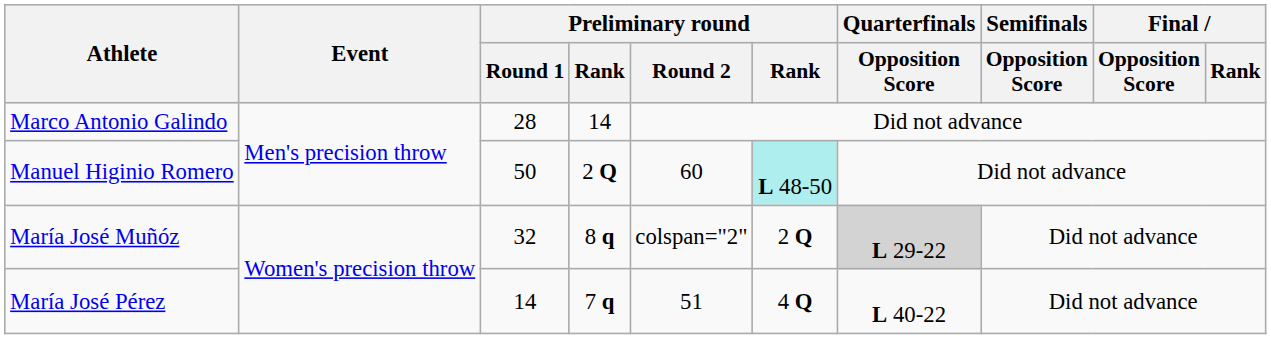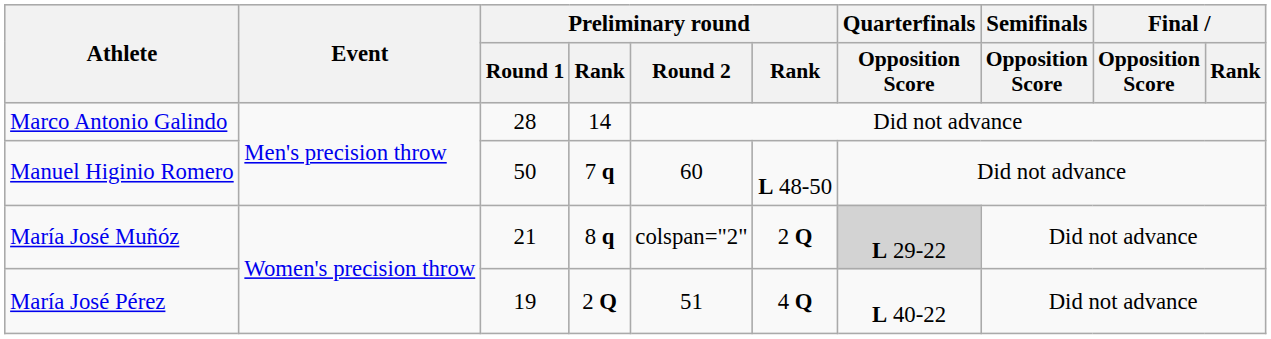(600, 172) 2 Q -> (600, 172) 7 q
(795, 186) paleturquoise background -> (795, 186) no background
(525, 237) 32 -> (525, 237) 21
(525, 301) 14 -> (525, 301) 19
(600, 301) 7 q -> (600, 301) 2 Q
